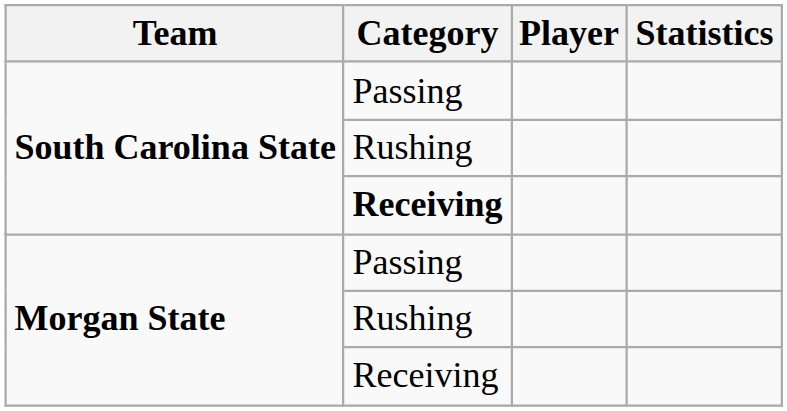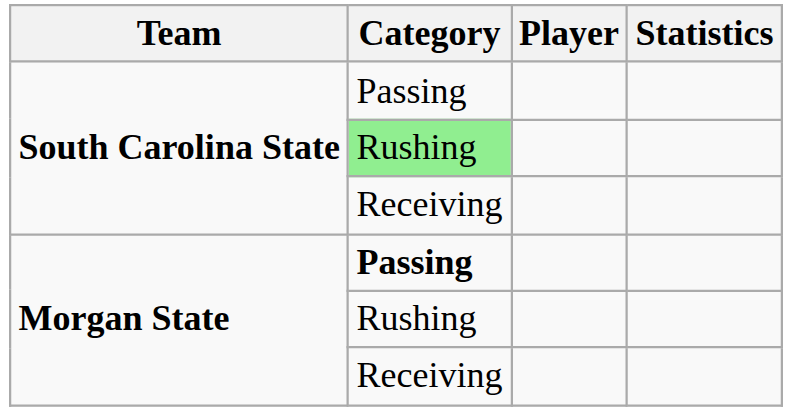(412, 147) no background -> (416, 147) lightgreen background
(427, 204) bold -> (429, 204) normal
(407, 261) normal -> (415, 261) bold
